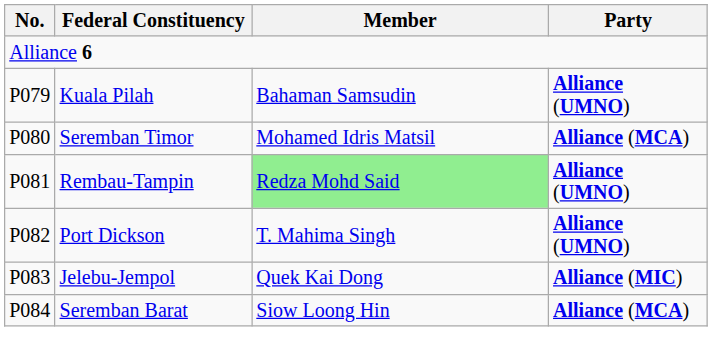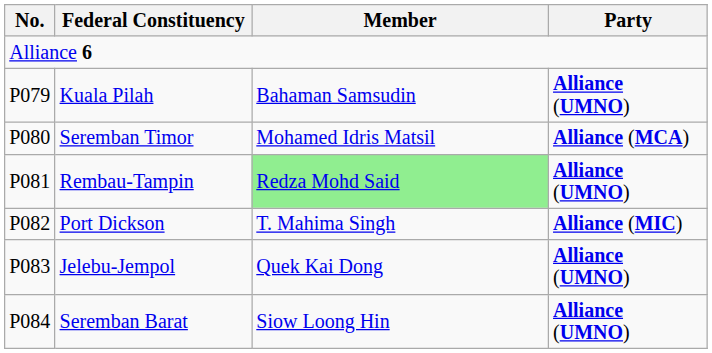(591, 235) Alliance (UMNO) -> (618, 223) Alliance (MIC)
(618, 278) Alliance (MIC) -> (591, 266) Alliance (UMNO)
(621, 309) Alliance (MCA) -> (591, 321) Alliance (UMNO)
